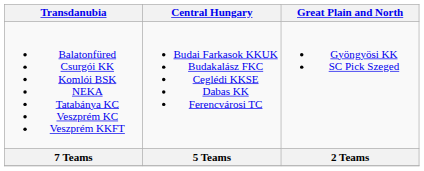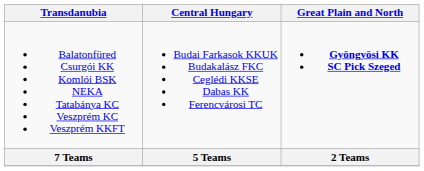(350, 60) normal -> (350, 60) bold
